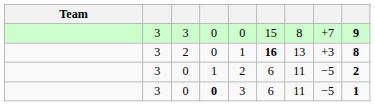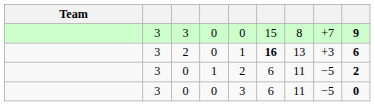(356, 52) 8 -> (356, 52) 6
(214, 91) bold -> (214, 91) normal
(356, 91) 1 -> (356, 91) 0
